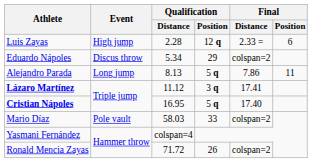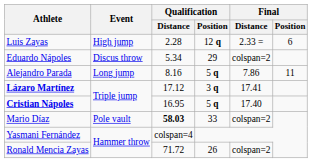(174, 73) 8.13 -> (174, 73) 8.16
(174, 88) 11.12 -> (174, 88) 17.12
(174, 119) normal -> (174, 119) bold
